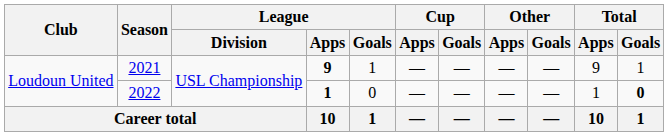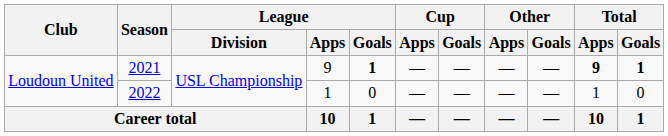(328, 67) bold -> (328, 67) normal
(372, 67) normal -> (372, 67) bold
(596, 67) normal -> (596, 67) bold
(641, 67) normal -> (641, 67) bold
(328, 93) bold -> (328, 93) normal
(641, 93) bold -> (641, 93) normal
